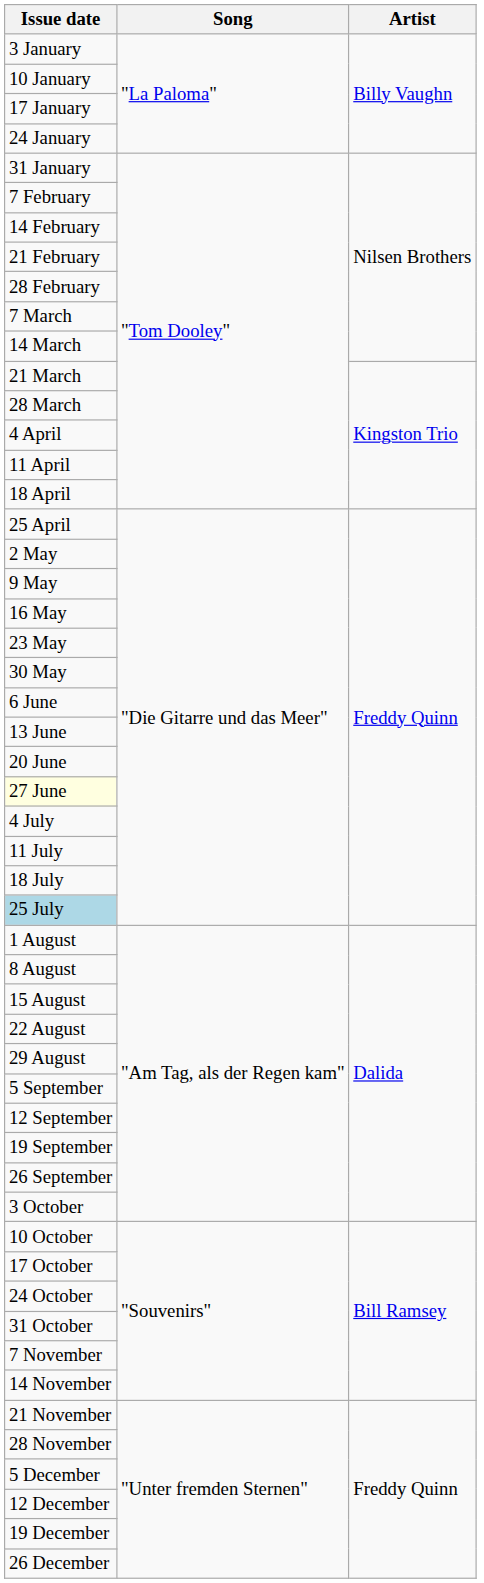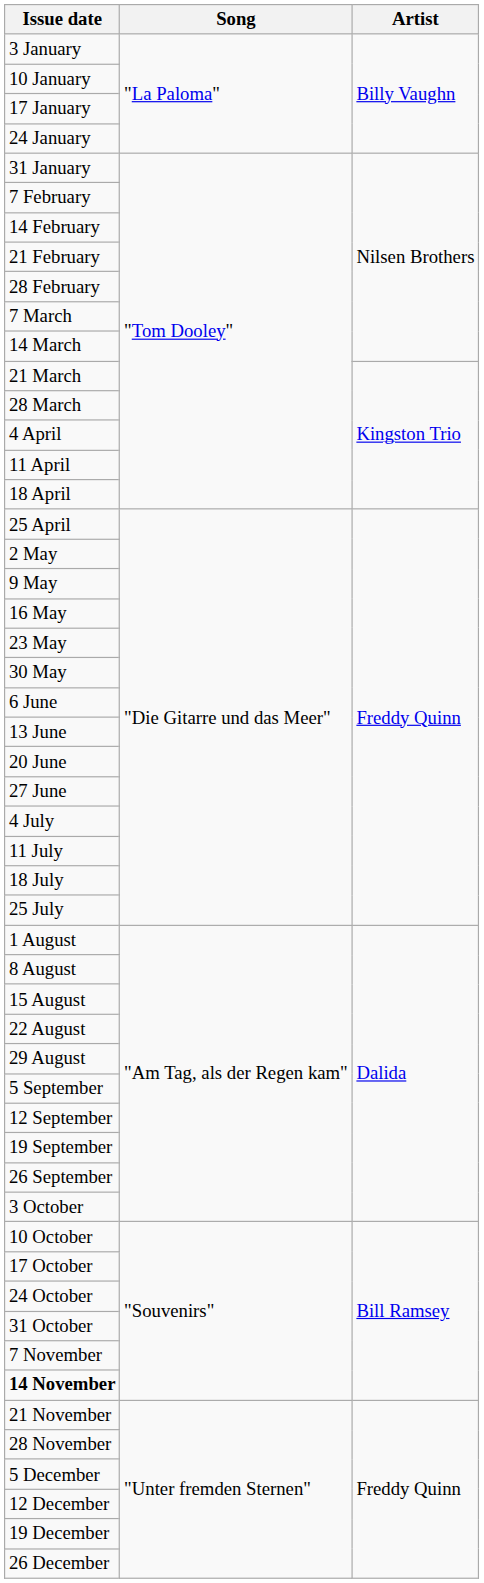(38, 791) lightyellow background -> (38, 791) no background
(36, 910) lightblue background -> (36, 910) no background
(60, 1385) normal -> (62, 1385) bold
